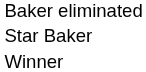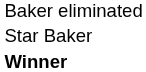(34, 61) normal -> (36, 61) bold
